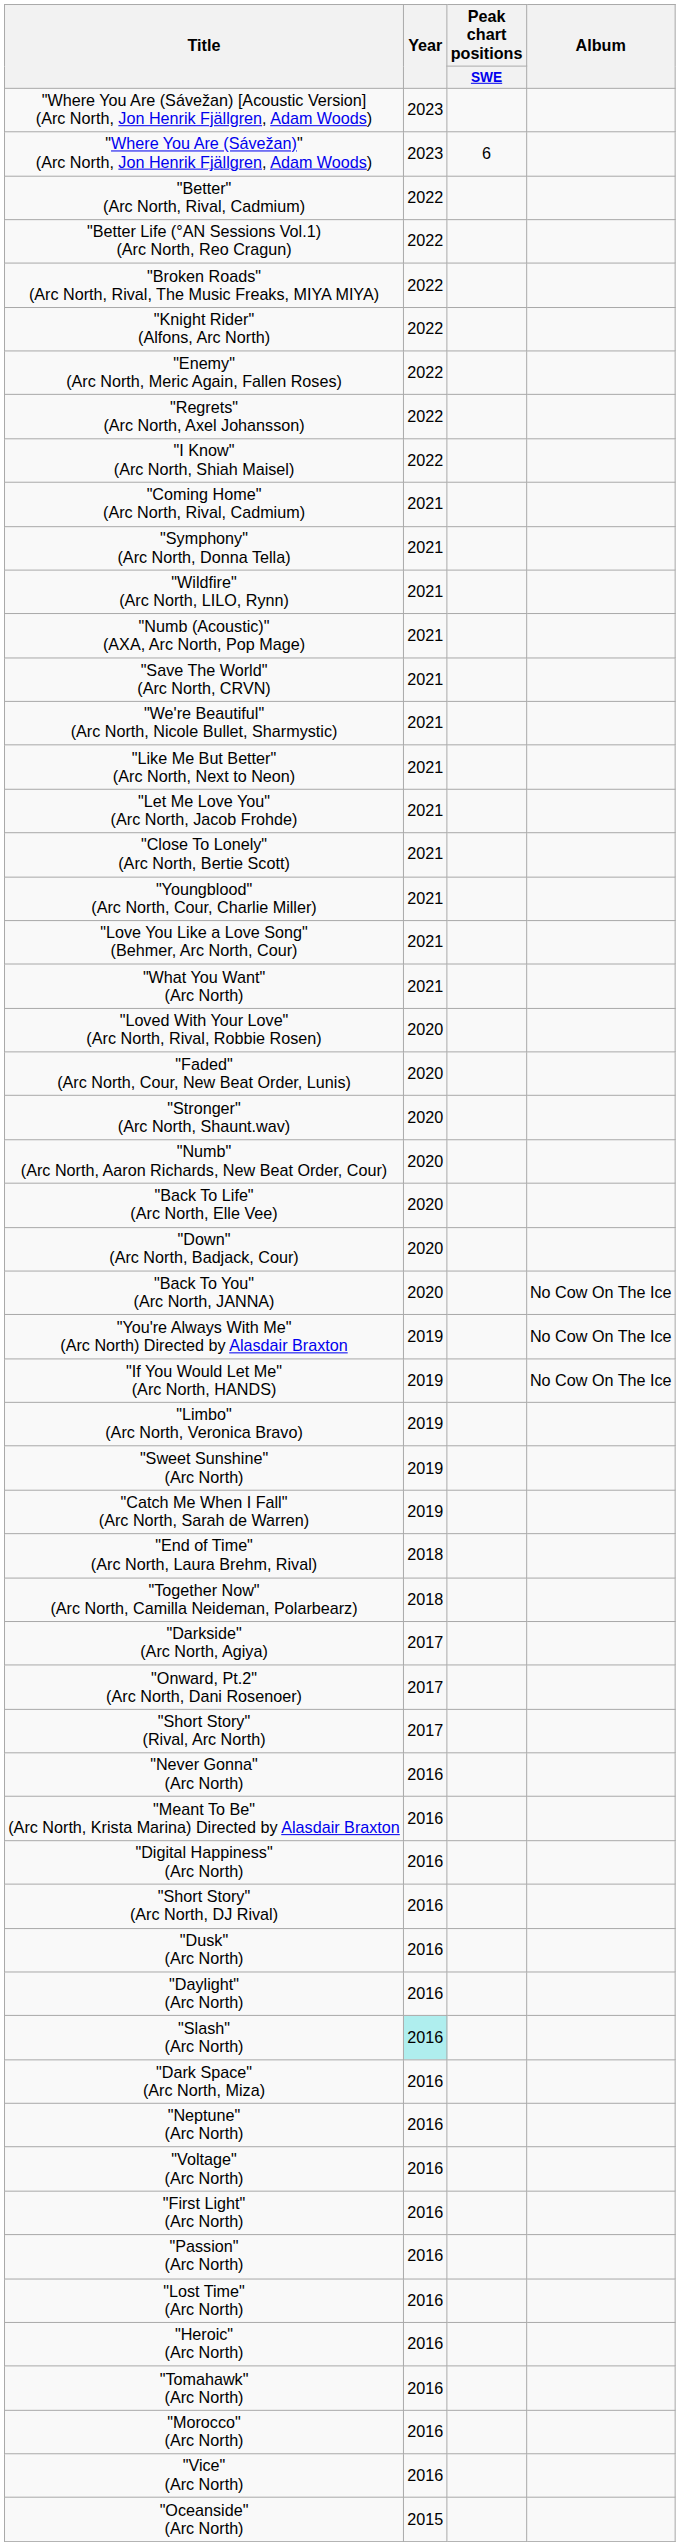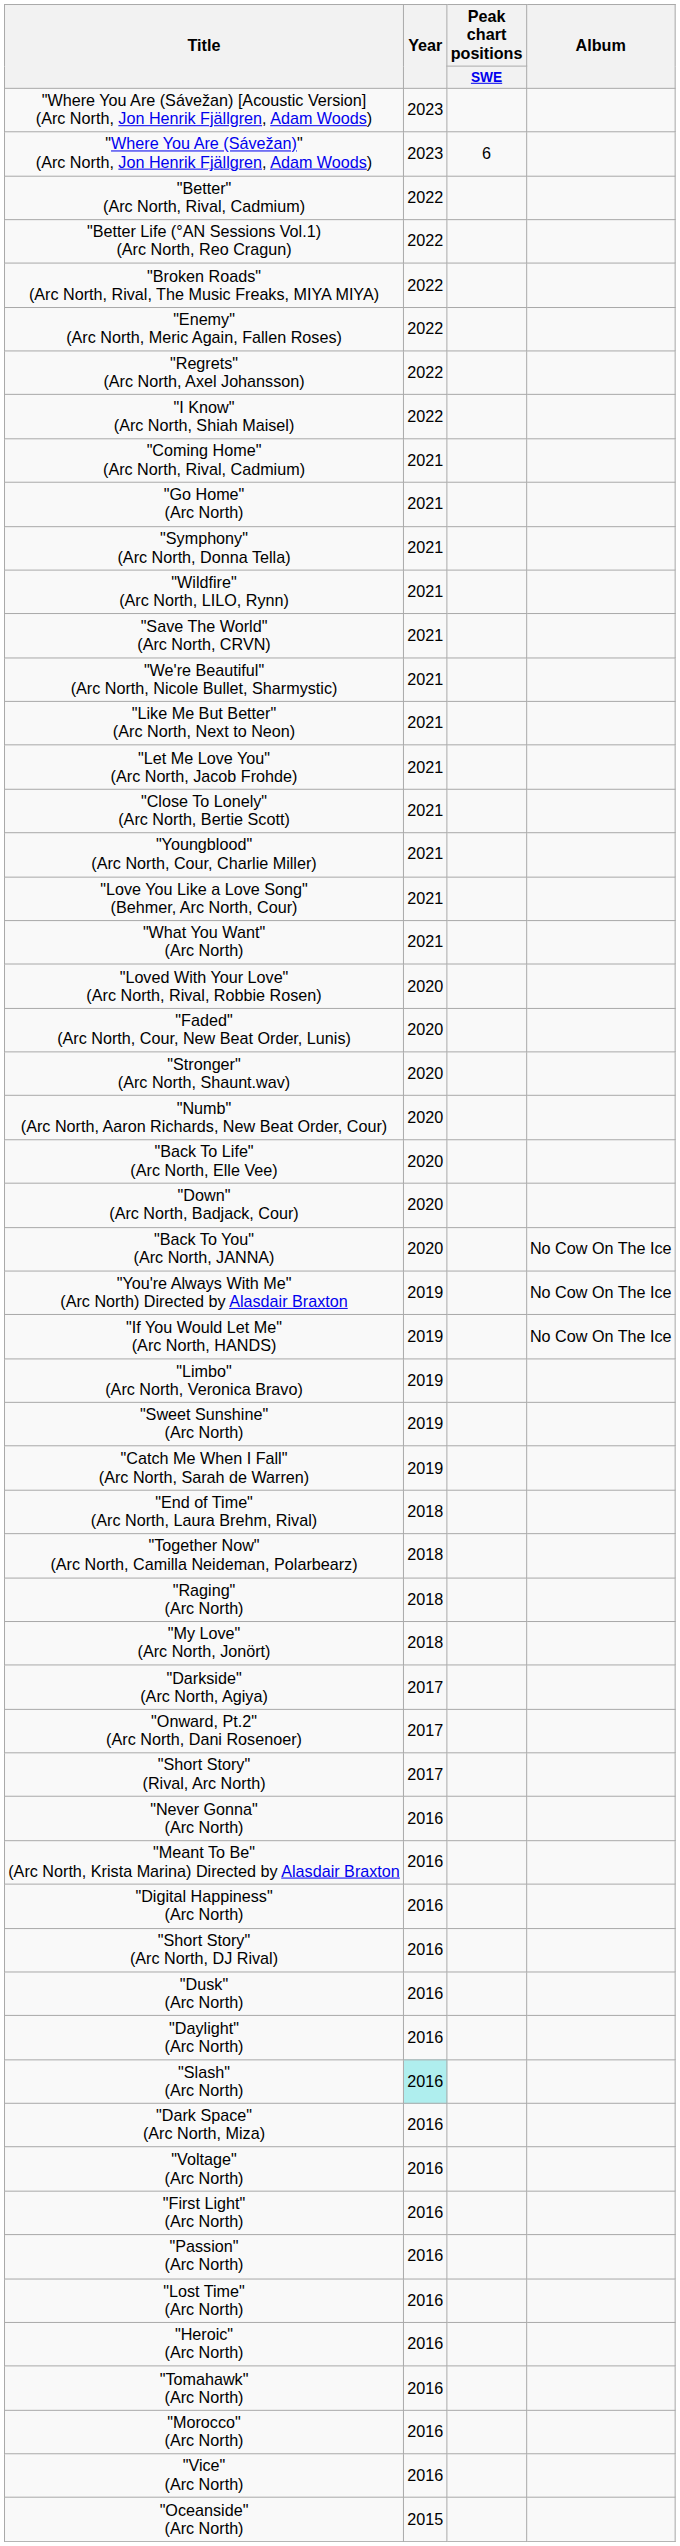- row: (204, 329)
+ row: (204, 504)
- row: (204, 635)
+ row: (204, 1599)
+ row: (204, 1643)
- row: (204, 2125)
